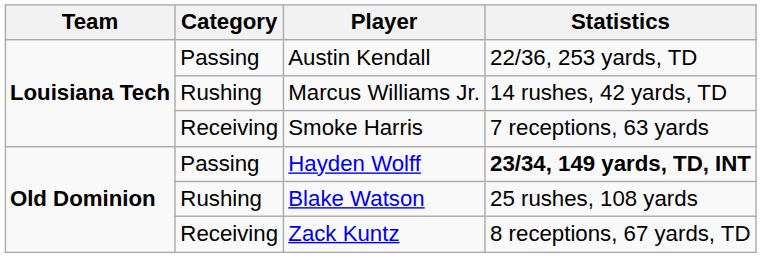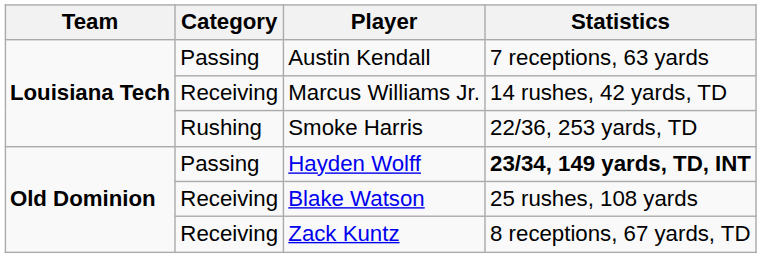(594, 57) 22/36, 253 yards, TD -> (599, 57) 7 receptions, 63 yards
(221, 92) Rushing -> (229, 92) Receiving
(229, 128) Receiving -> (221, 128) Rushing
(599, 128) 7 receptions, 63 yards -> (594, 128) 22/36, 253 yards, TD
(221, 198) Rushing -> (229, 198) Receiving
